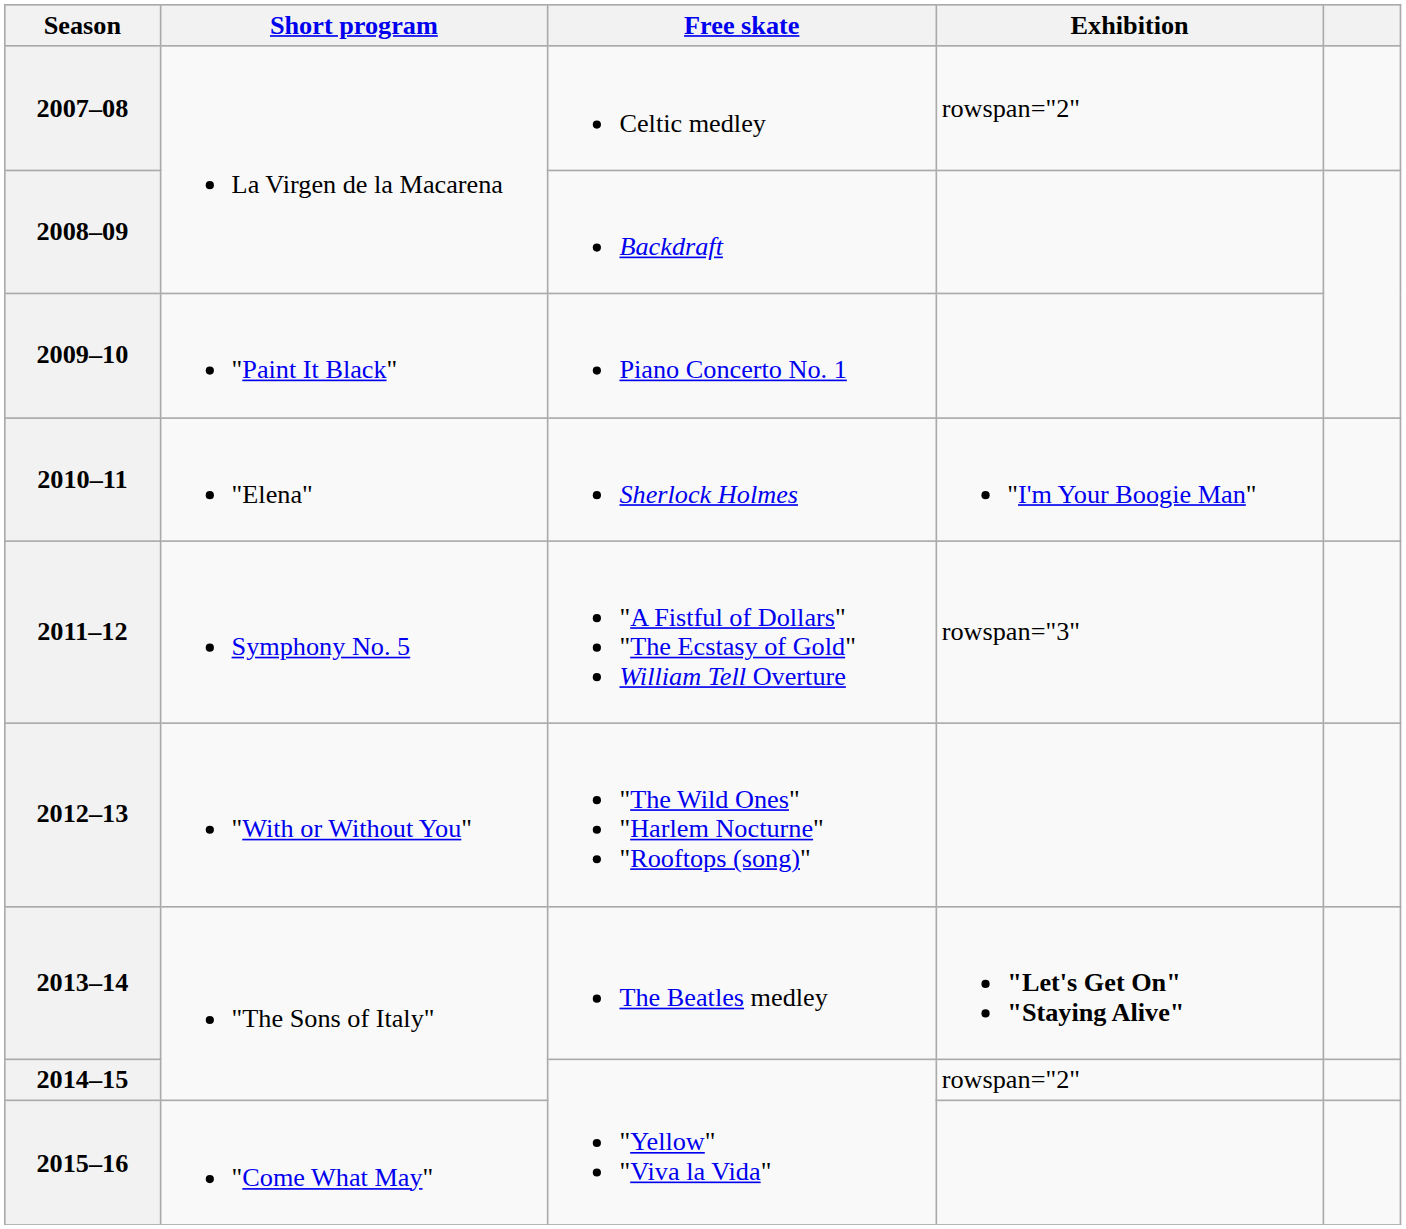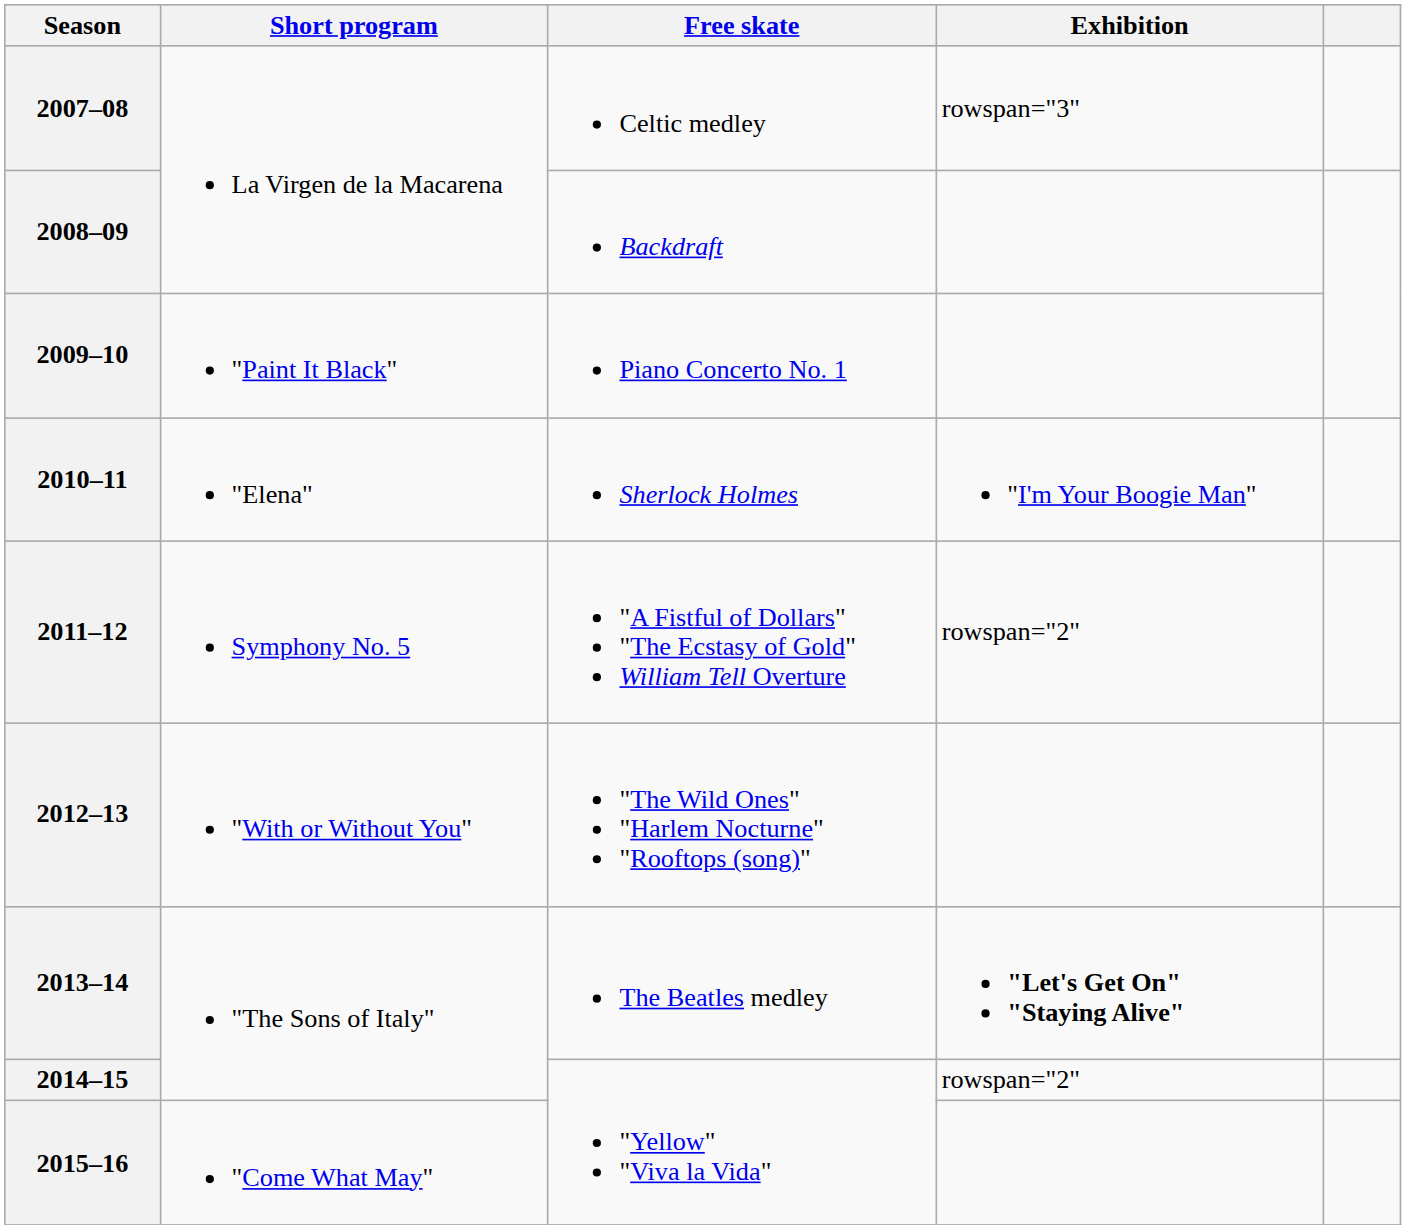(1011, 107) rowspan="2" -> (1011, 107) rowspan="3"
(1011, 631) rowspan="3" -> (1011, 631) rowspan="2"
